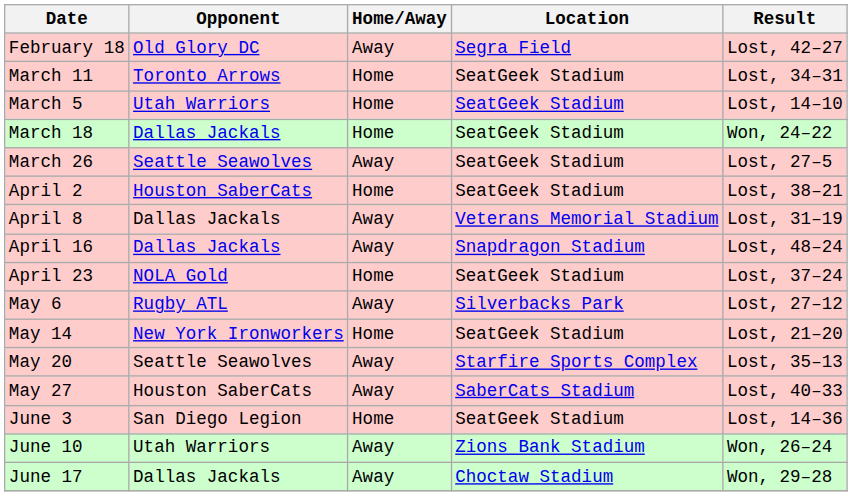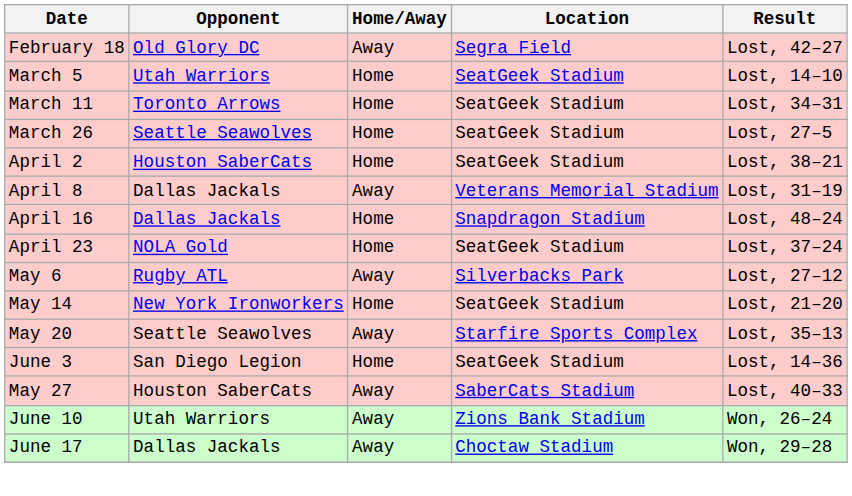rows swapped: (46, 105) <-> (51, 76)
- row: (51, 133)
(373, 162) Away -> (373, 133) Home
(373, 248) Away -> (373, 219) Home
rows swapped: (40, 391) <-> (40, 419)
